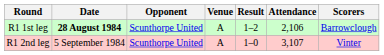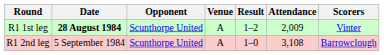(292, 27) 2,106 -> (292, 27) 2,009
(349, 27) Barrowclough -> (349, 27) Vinter
(292, 43) 3,107 -> (292, 43) 3,108
(349, 43) Vinter -> (349, 43) Barrowclough
